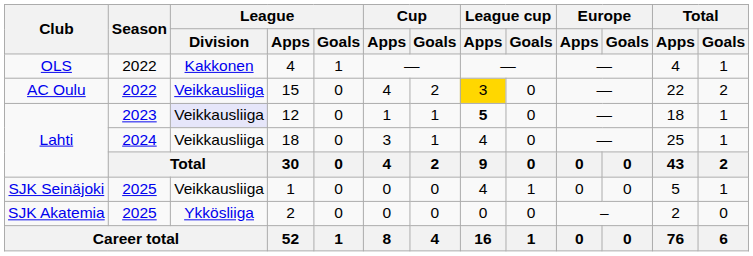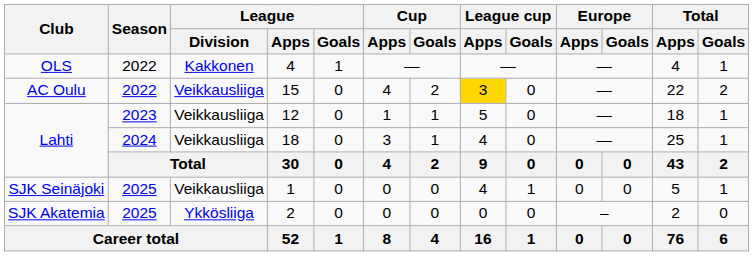(219, 115) lavender background -> (219, 115) no background
(483, 115) bold -> (483, 115) normal
